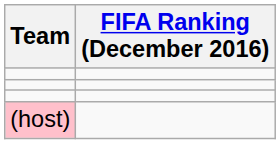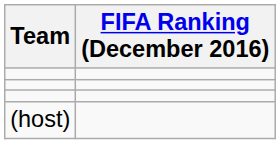(40, 119) pink background -> (40, 119) no background
